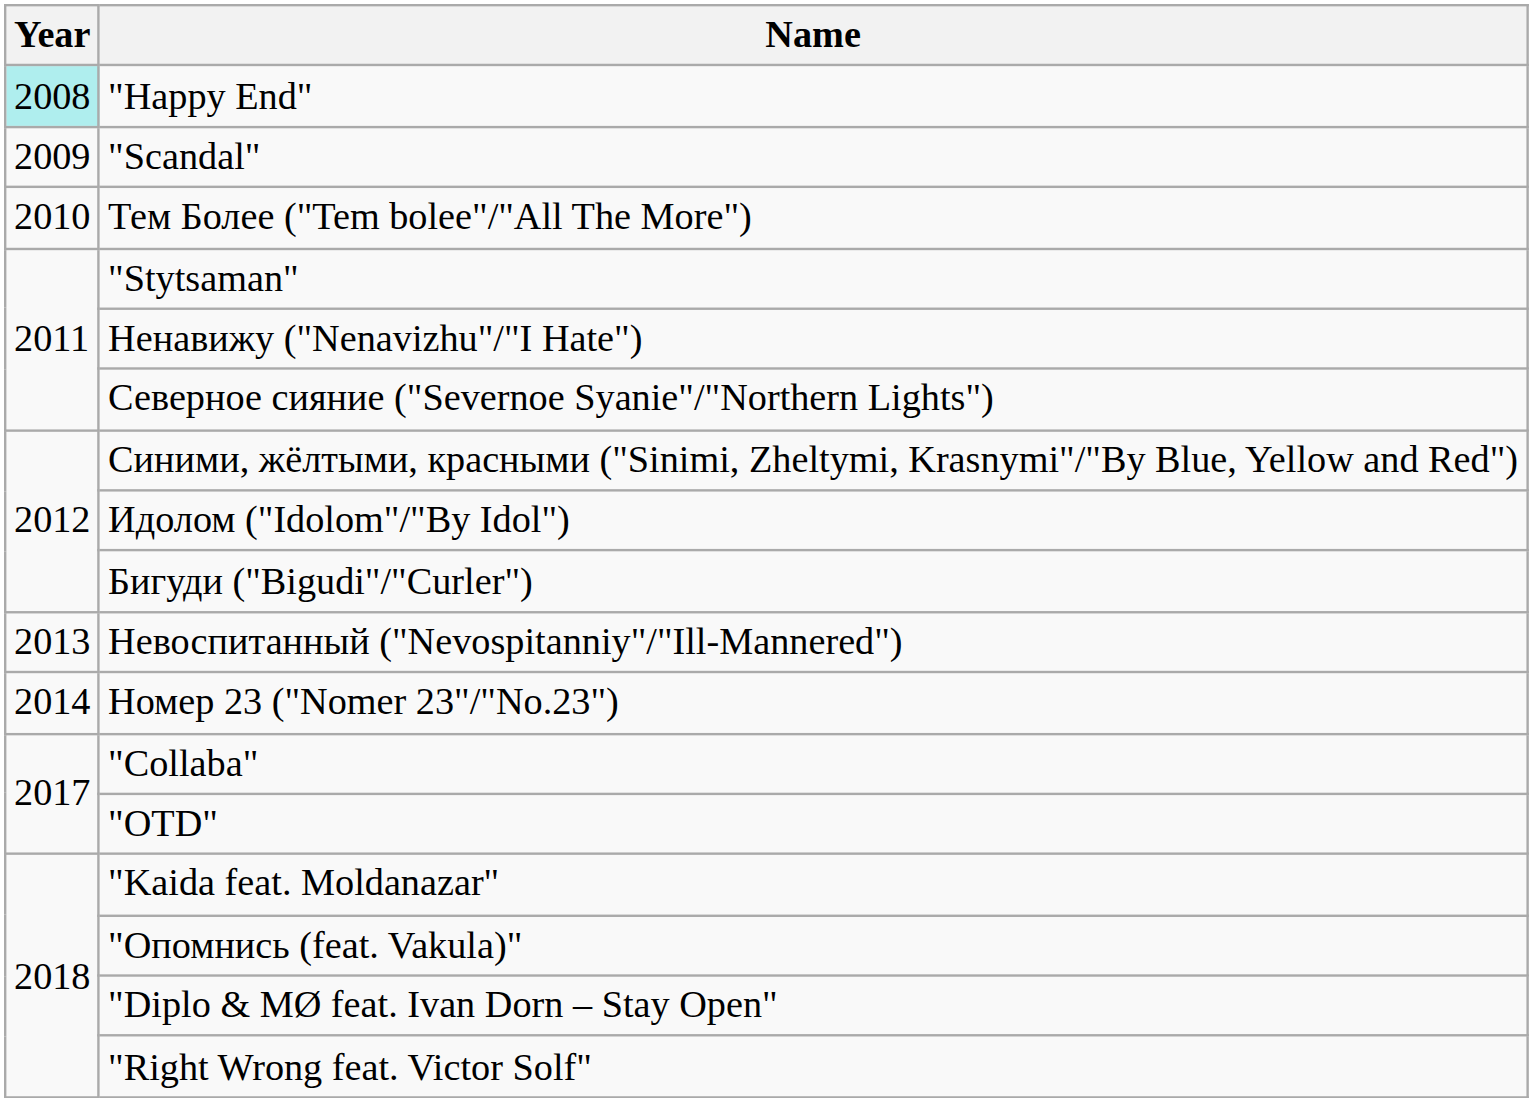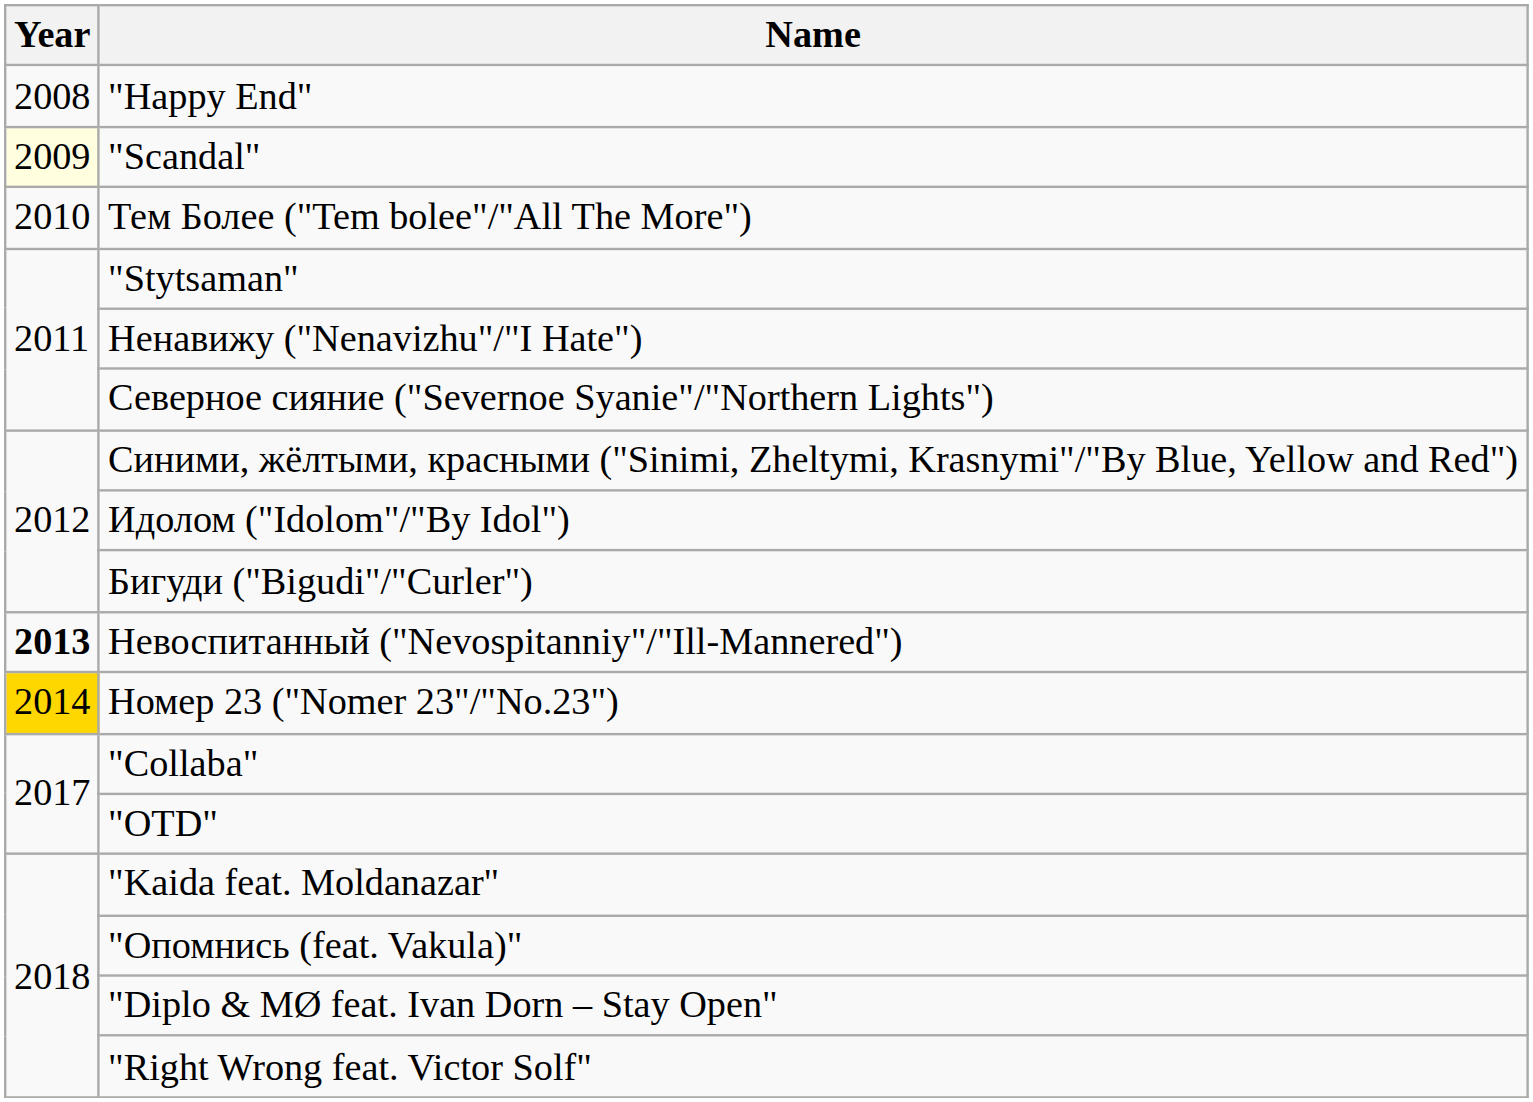(52, 95) paleturquoise background -> (52, 95) no background
(52, 156) no background -> (52, 156) lightyellow background
(52, 641) normal -> (52, 641) bold
(52, 701) no background -> (52, 701) gold background
